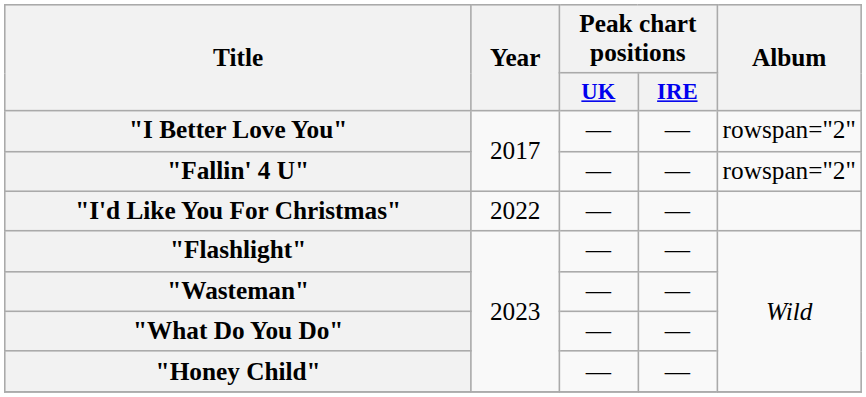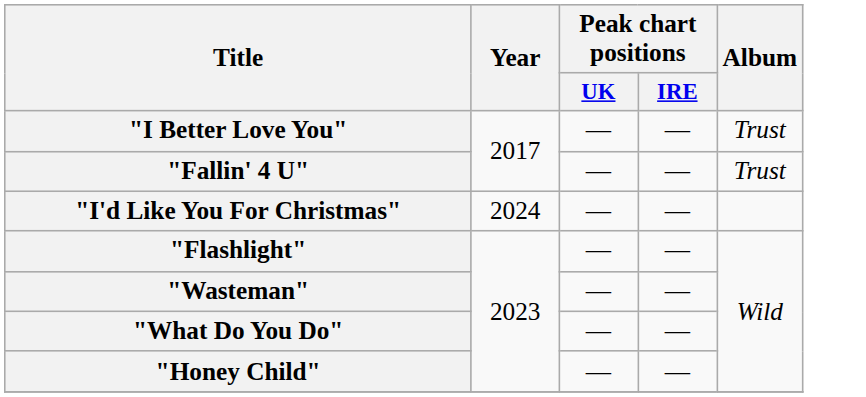(789, 130) rowspan="2" -> (760, 130) Trust
(789, 170) rowspan="2" -> (760, 170) Trust
(515, 210) 2022 -> (515, 210) 2024
